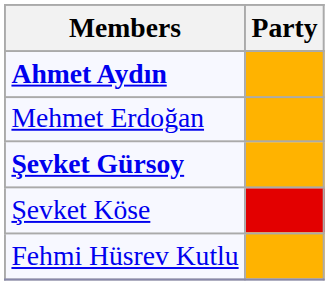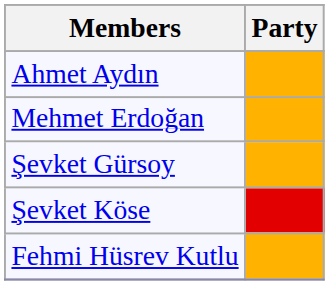(89, 73) bold -> (85, 73) normal
(98, 164) bold -> (93, 164) normal
